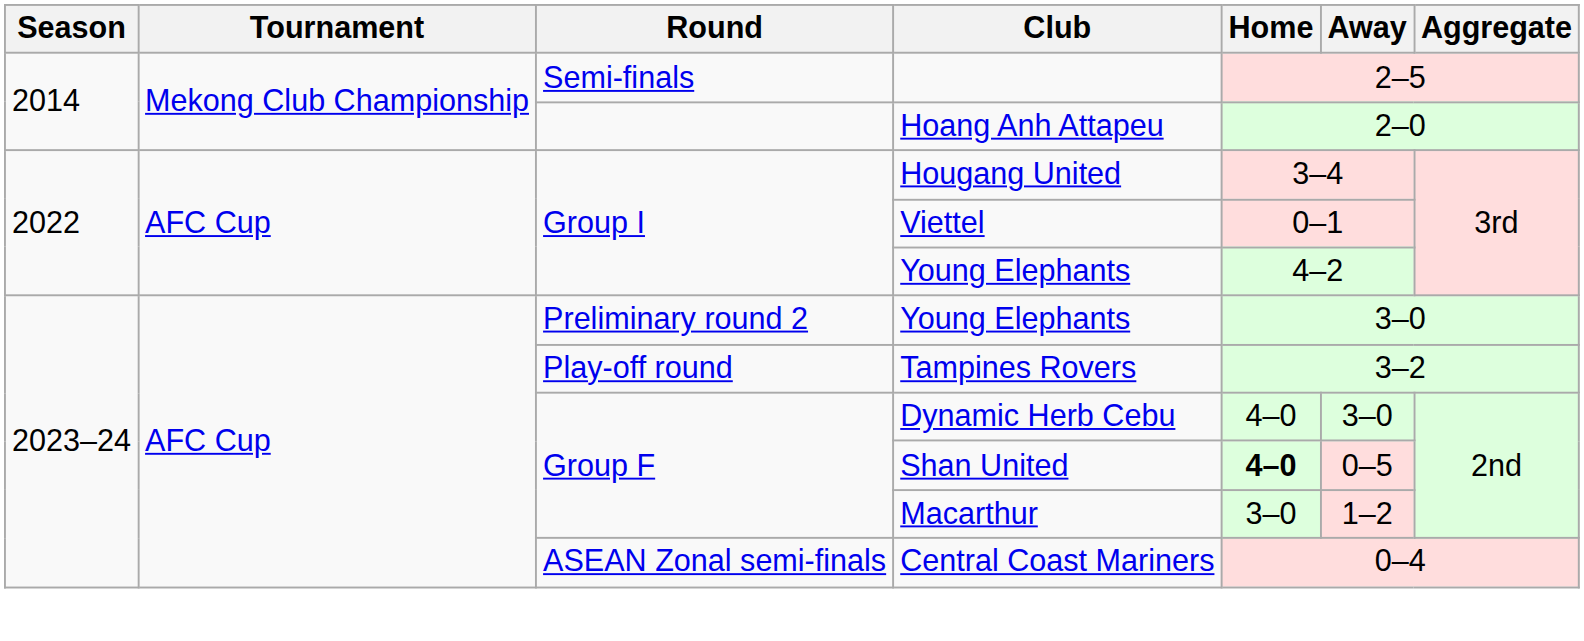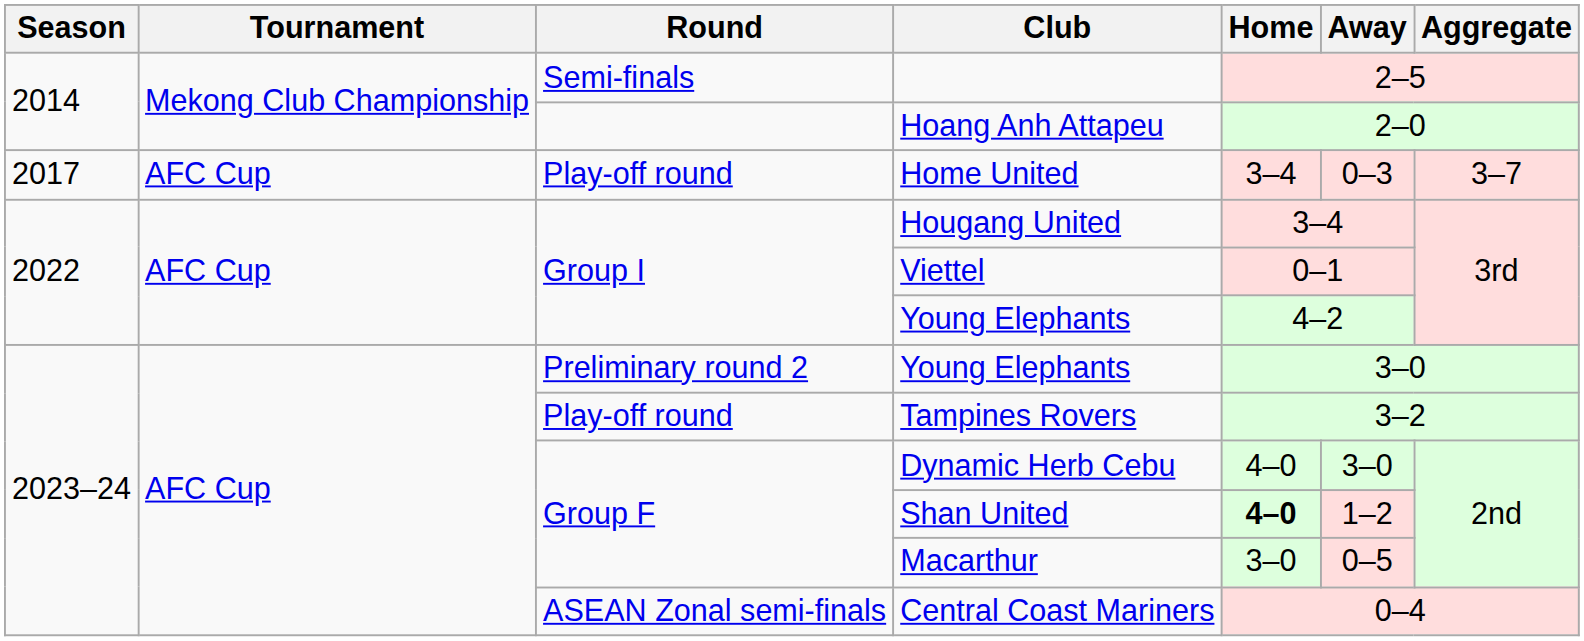+ row: (638, 174)
(1367, 464) 0–5 -> (1367, 513) 1–2
(1367, 513) 1–2 -> (1367, 561) 0–5
